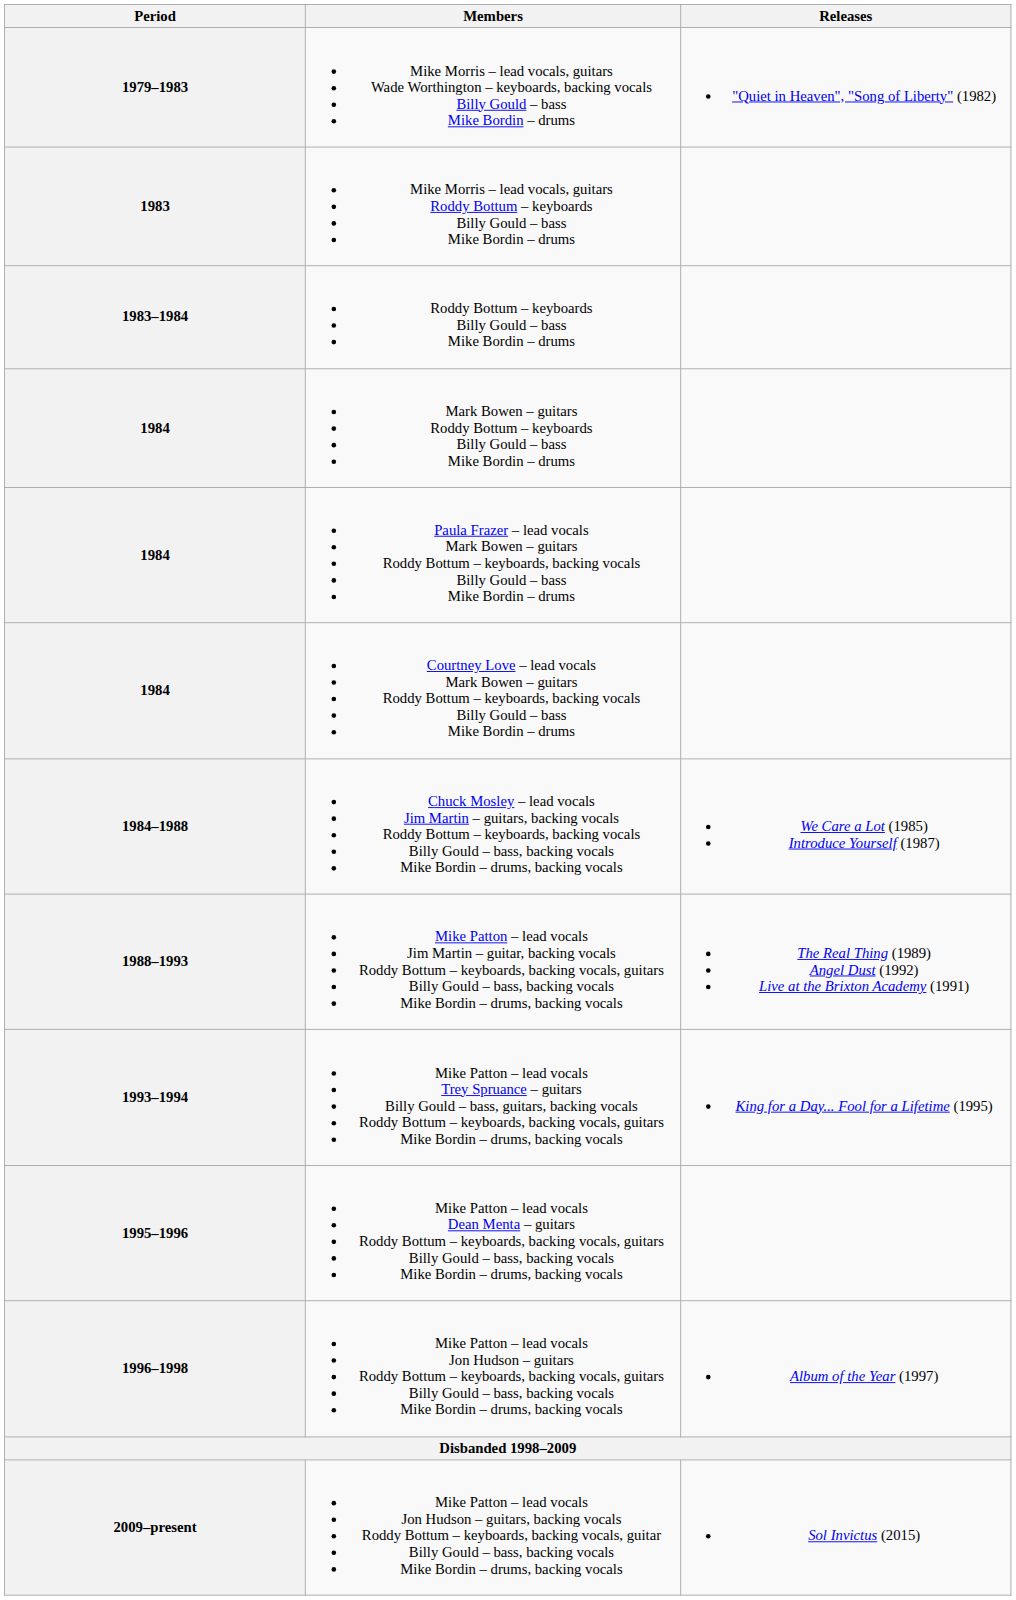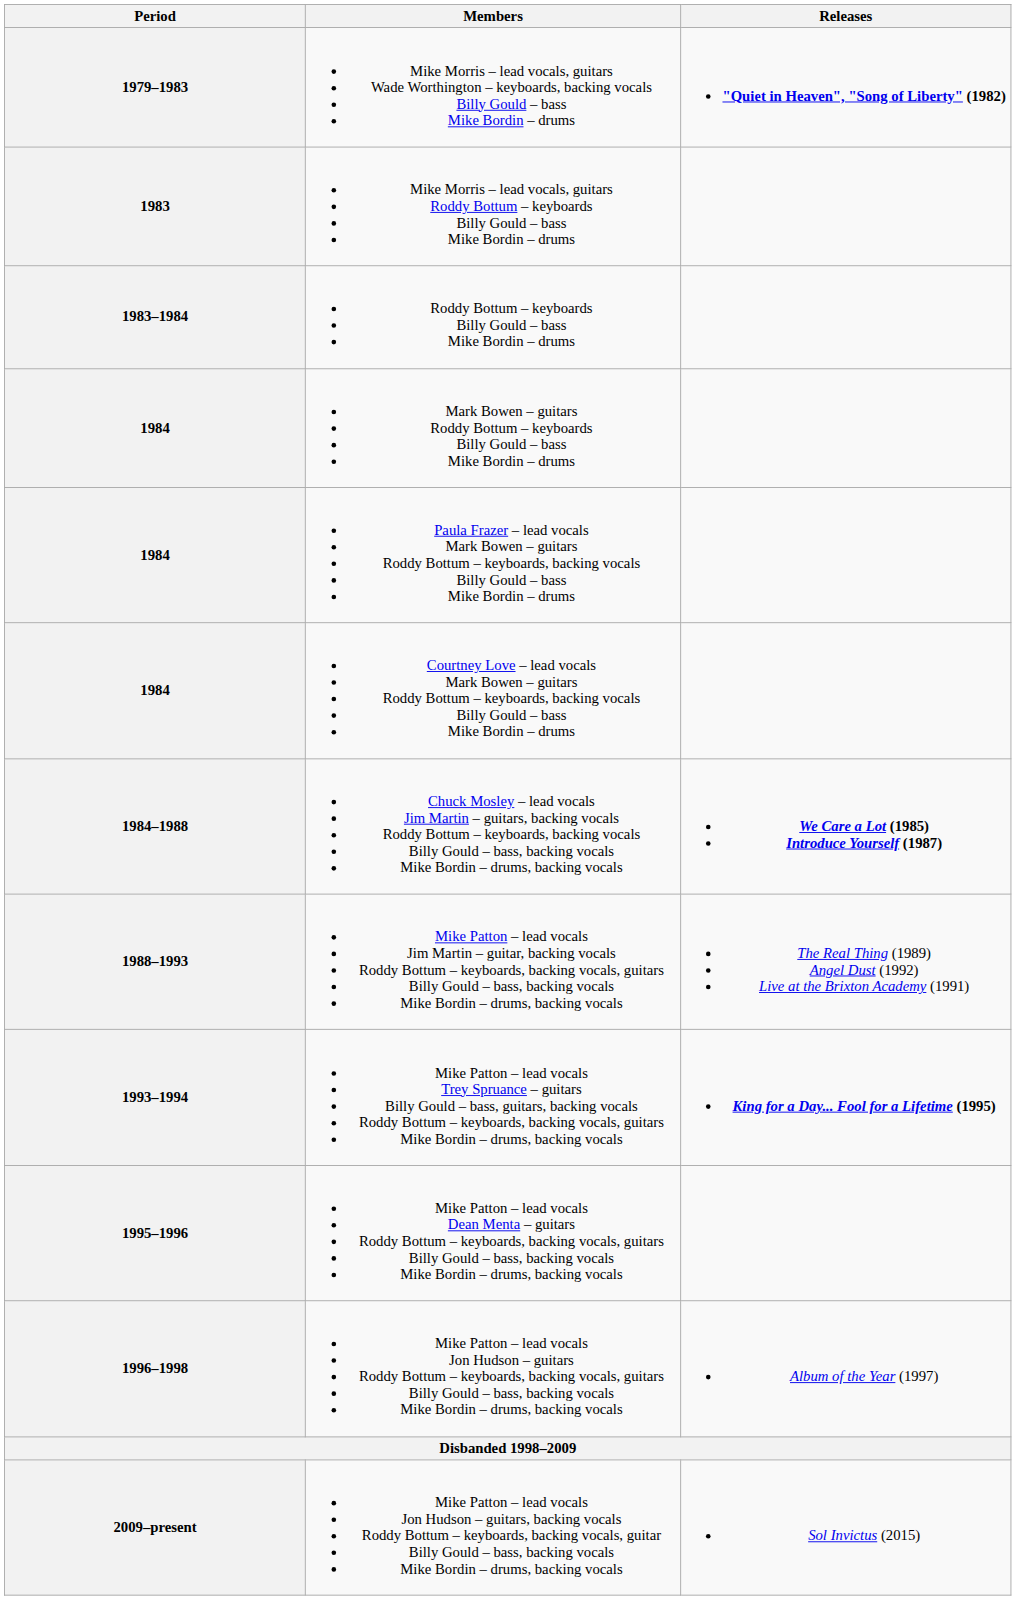(846, 96) normal -> (846, 96) bold
(846, 835) normal -> (846, 835) bold
(846, 1106) normal -> (846, 1106) bold
